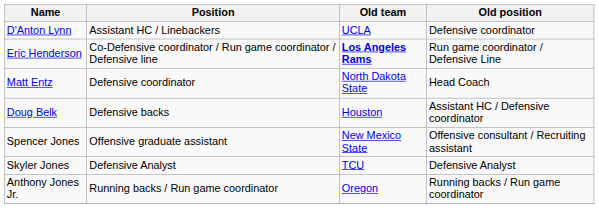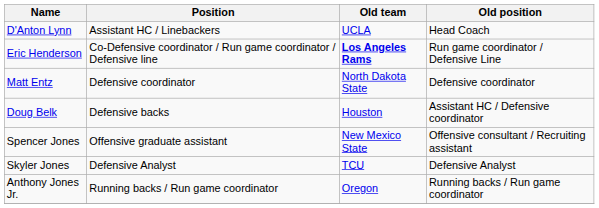(482, 30) Defensive coordinator -> (459, 30) Head Coach
(459, 83) Head Coach -> (482, 83) Defensive coordinator
